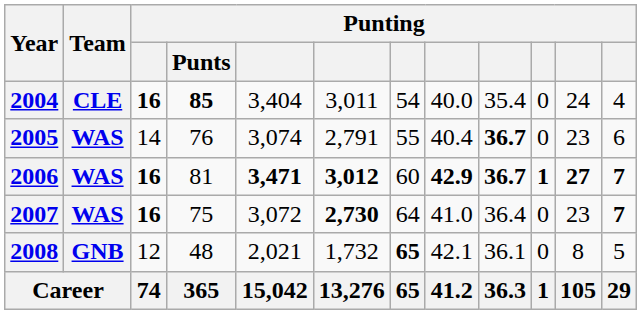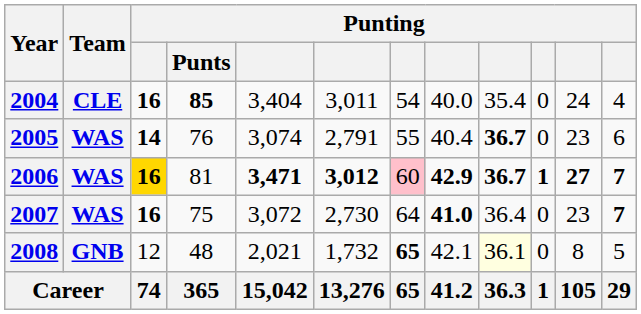(149, 137) normal -> (149, 137) bold
(149, 175) no background -> (149, 175) gold background
(408, 175) no background -> (408, 175) pink background
(352, 213) bold -> (352, 213) normal
(452, 213) normal -> (452, 213) bold
(505, 251) no background -> (505, 251) lightyellow background
